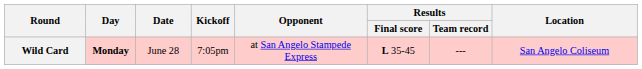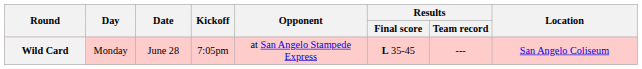(111, 50) bold -> (111, 50) normal
